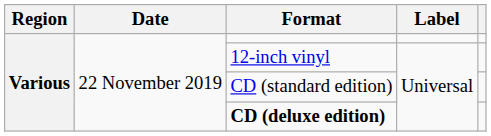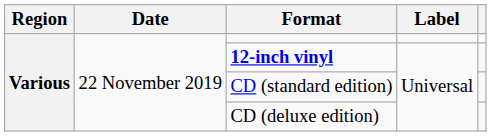(280, 57) normal -> (282, 57) bold
(308, 116) bold -> (305, 116) normal
